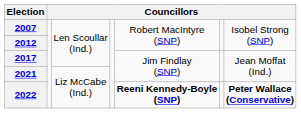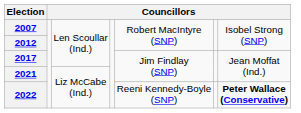(167, 95) bold -> (164, 95) normal
